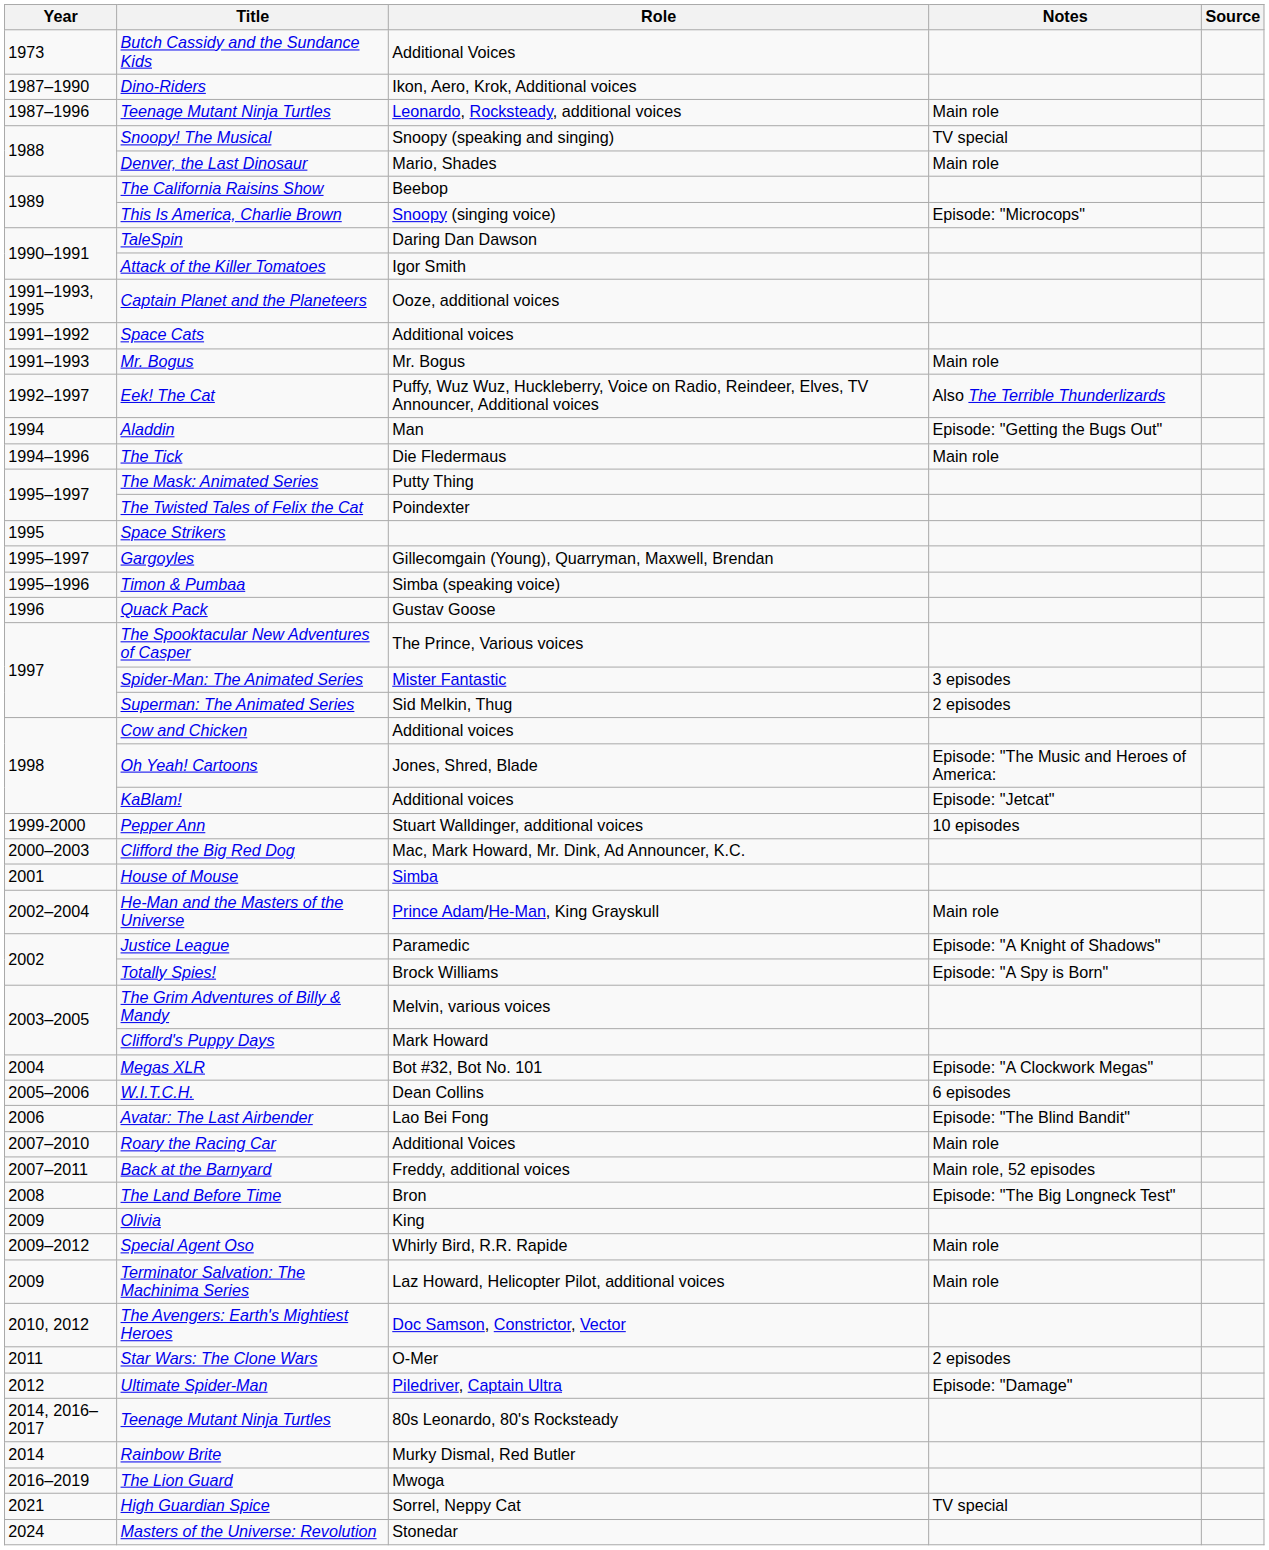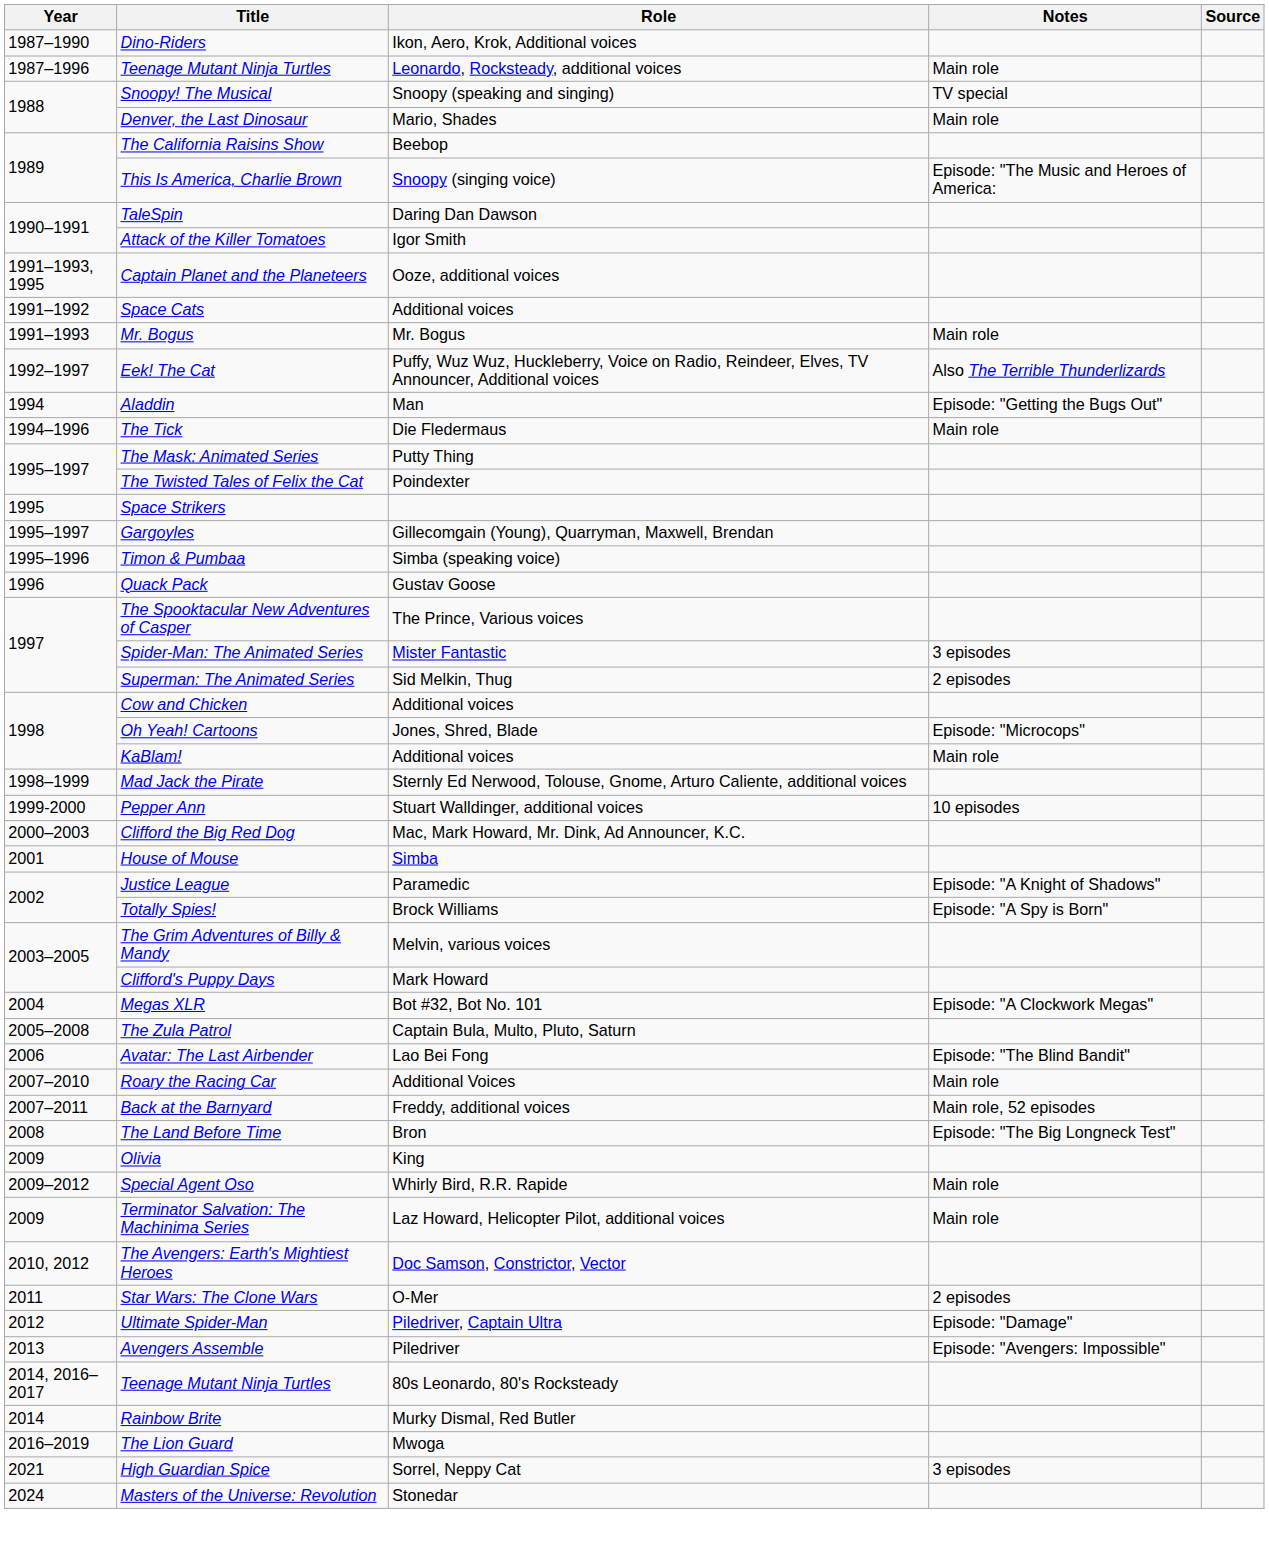- row: (240, 52)
(1009, 214) Episode: "Microcops" -> (1059, 180) Episode: "The Music and Heroes of America:
(1059, 765) Episode: "The Music and Heroes of America: -> (1009, 730) Episode: "Microcops"
(993, 800) Episode: "Jetcat" -> (966, 756) Main role
+ row: (192, 782)
- row: (232, 911)
+ row: (176, 1030)
- row: (157, 1092)
+ row: (192, 1349)
(970, 1506) TV special -> (972, 1469) 3 episodes
